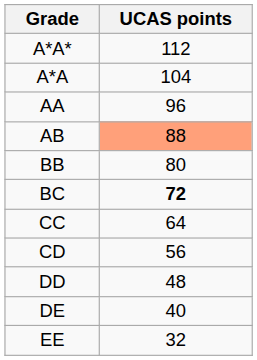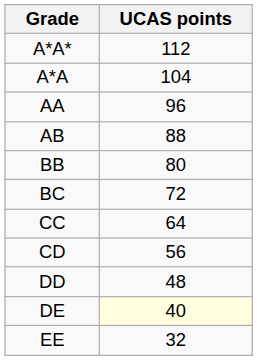(176, 135) lightsalmon background -> (176, 135) no background
(176, 194) bold -> (176, 194) normal
(176, 310) no background -> (176, 310) lightyellow background
